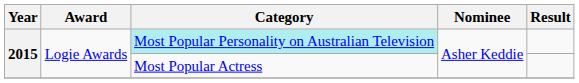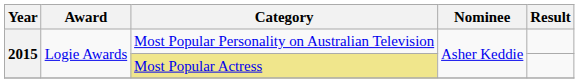(284, 41) paleturquoise background -> (284, 41) no background
(198, 66) no background -> (198, 66) khaki background
